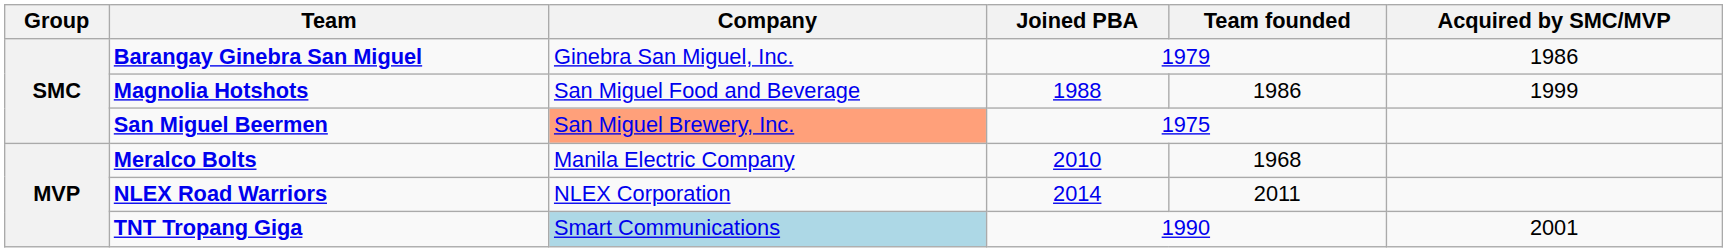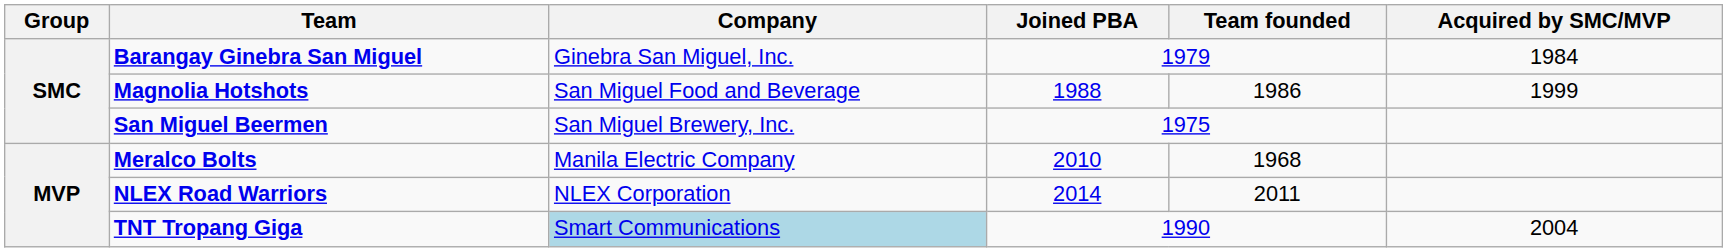(1554, 56) 1986 -> (1554, 56) 1984
(674, 125) lightsalmon background -> (674, 125) no background
(1554, 228) 2001 -> (1554, 228) 2004
